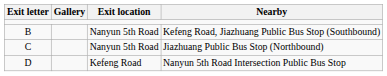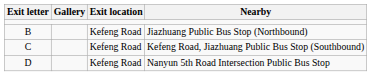(124, 32) Nanyun 5th Road -> (116, 32) Kefeng Road
(272, 32) Kefeng Road, Jiazhuang Public Bus Stop (Southbound) -> (227, 32) Jiazhuang Public Bus Stop (Northbound)
(124, 47) Nanyun 5th Road -> (116, 47) Kefeng Road
(243, 47) Jiazhuang Public Bus Stop (Northbound) -> (256, 47) Kefeng Road, Jiazhuang Public Bus Stop (Southbound)
